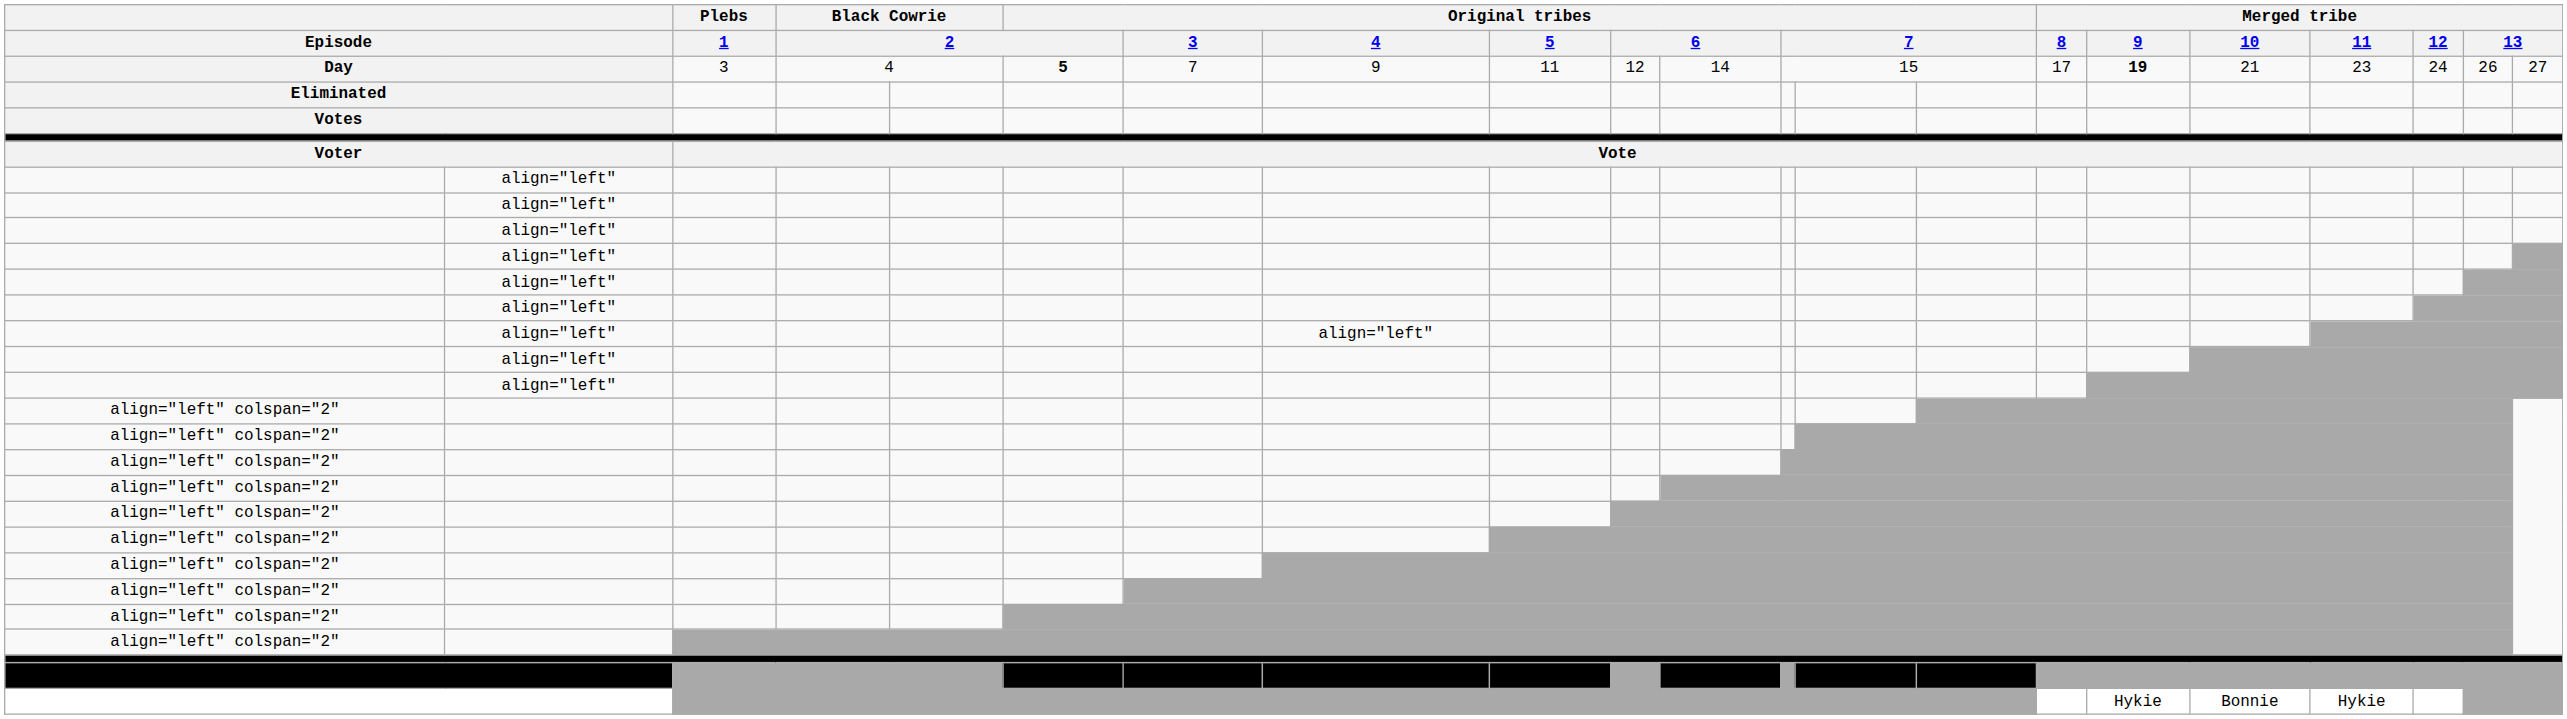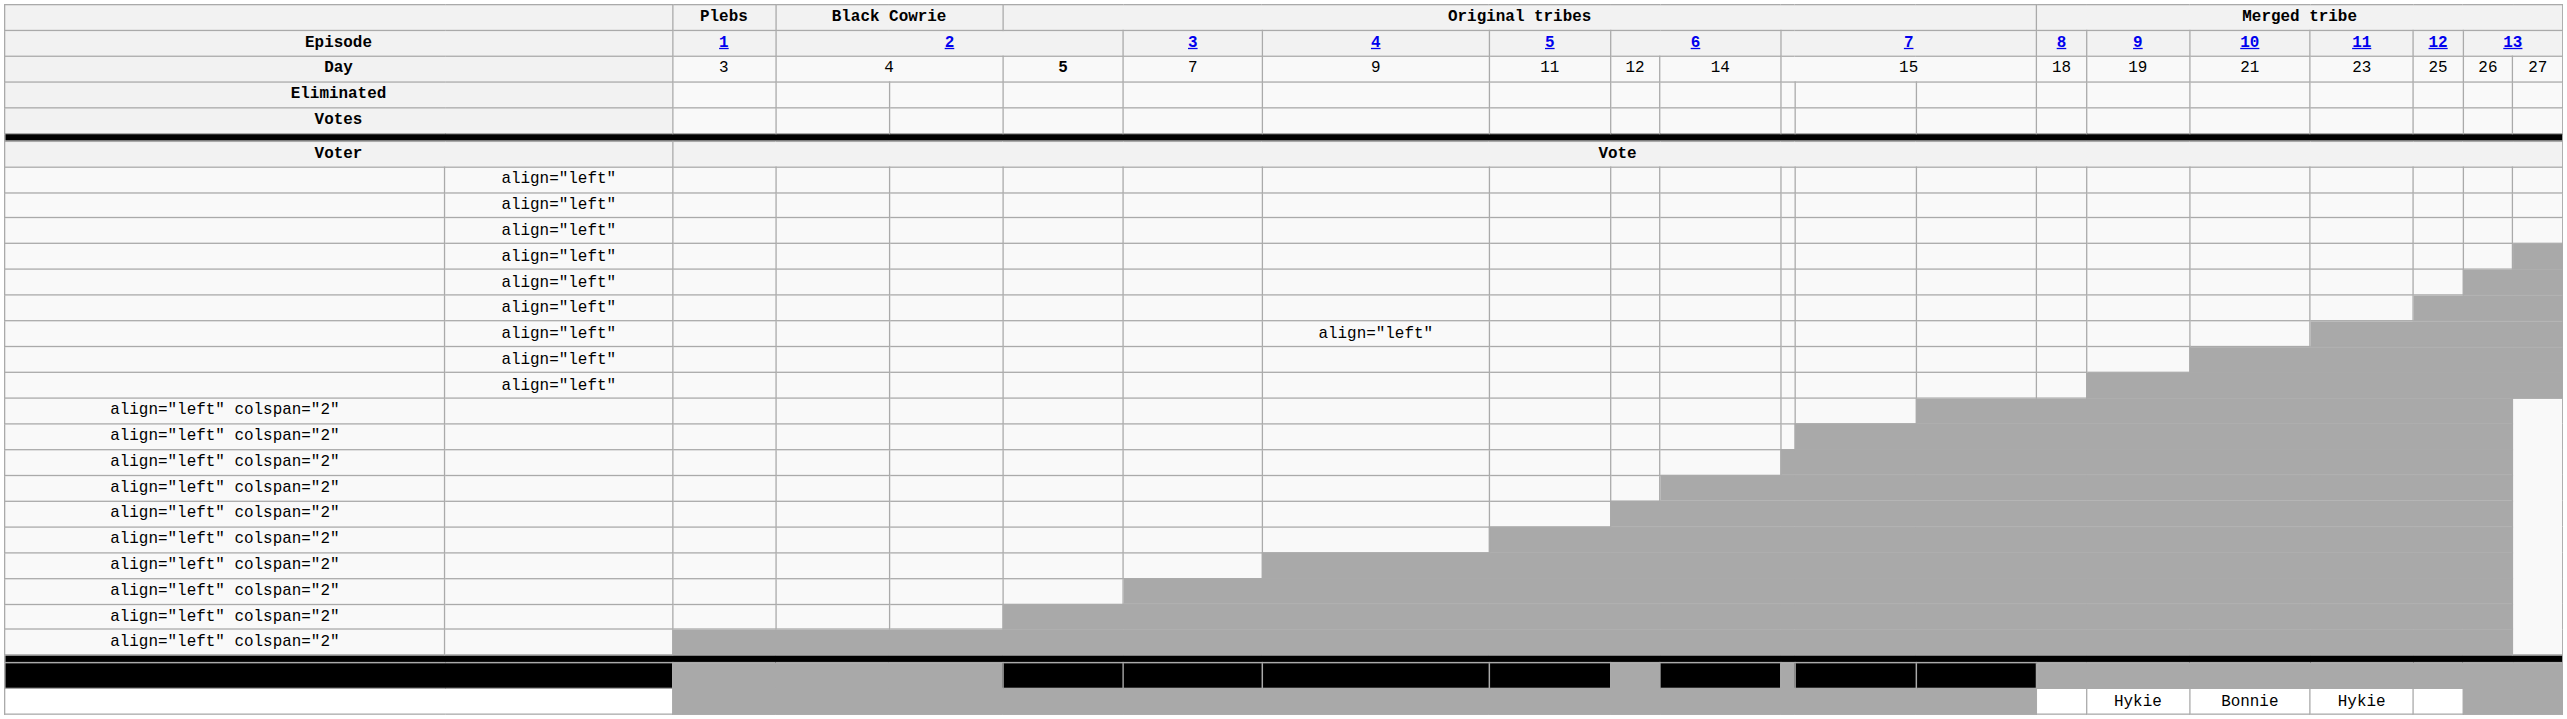(2061, 69) 17 -> (2061, 69) 18
(2138, 69) bold -> (2138, 69) normal
(2438, 69) 24 -> (2438, 69) 25
